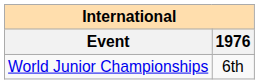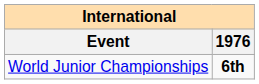(233, 66) normal -> (233, 66) bold
